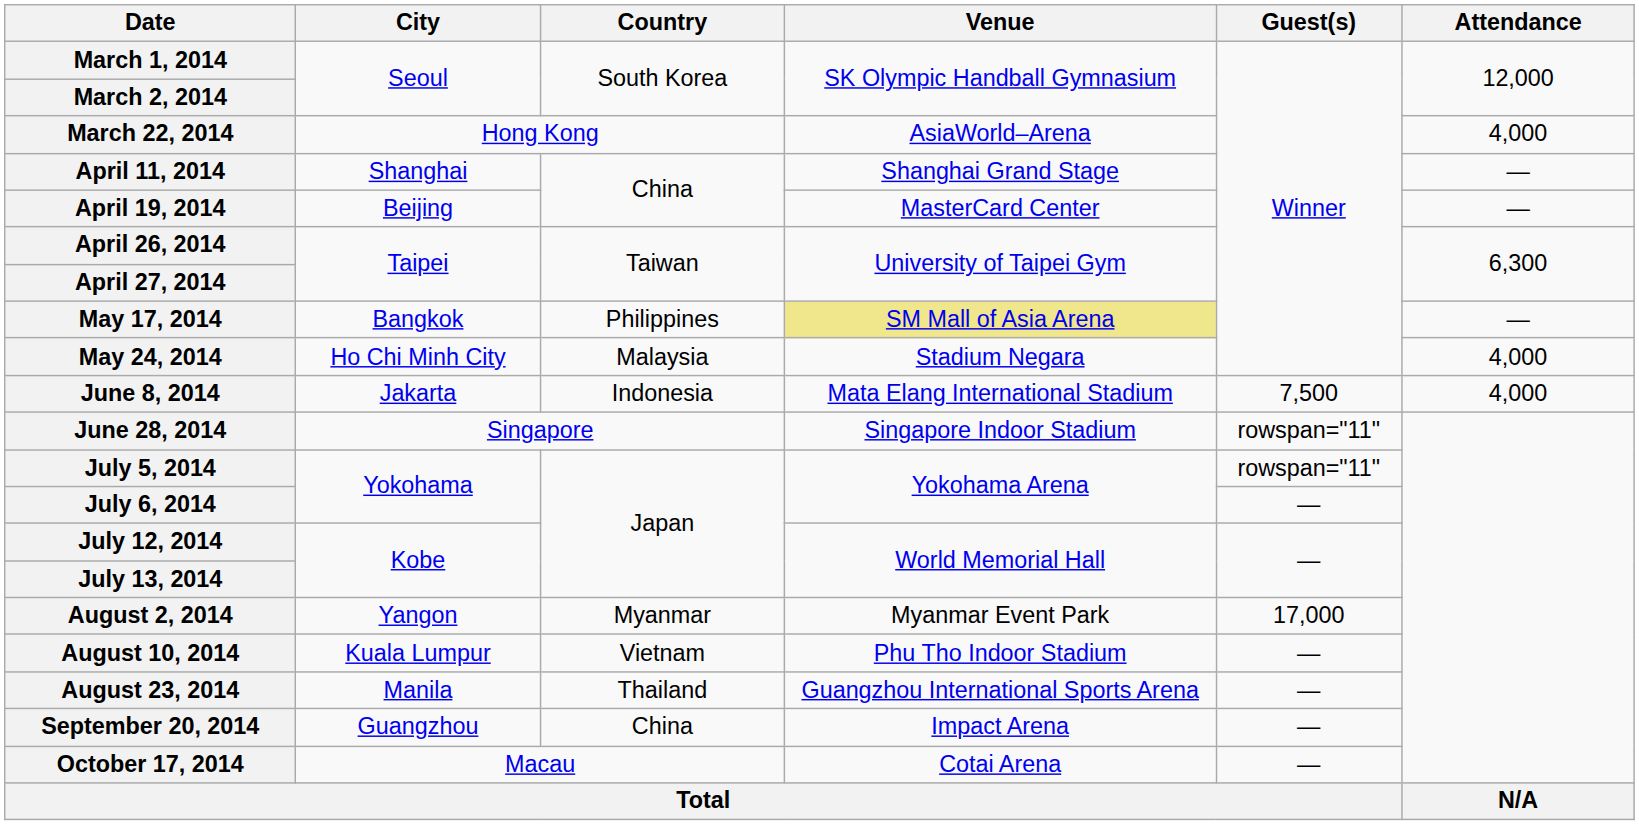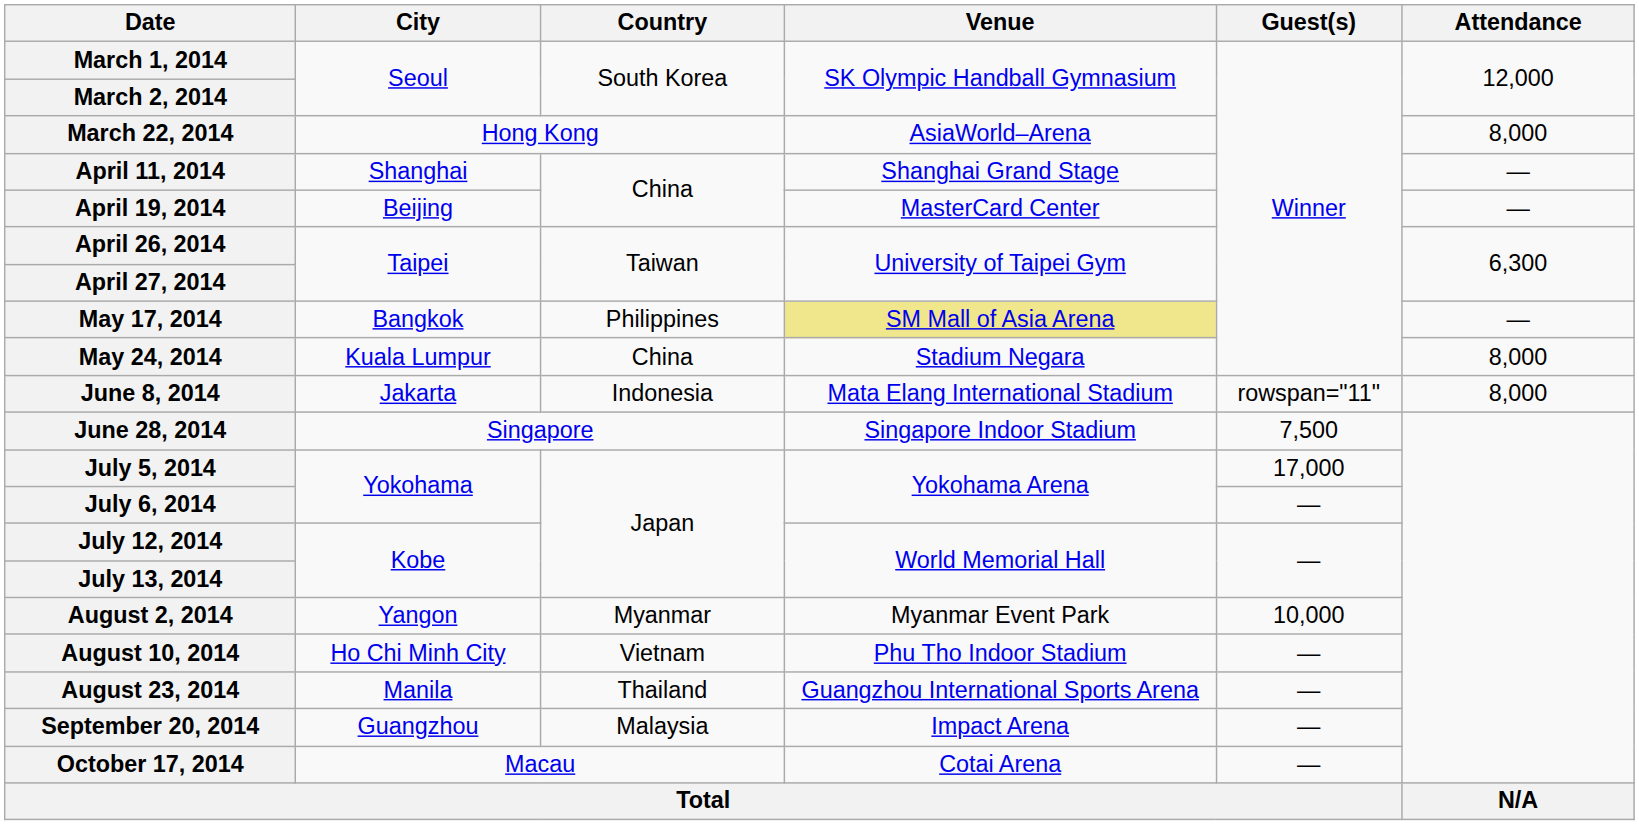(1518, 134) 4,000 -> (1518, 134) 8,000
(418, 356) Ho Chi Minh City -> (418, 356) Kuala Lumpur
(662, 356) Malaysia -> (662, 356) China
(1518, 356) 4,000 -> (1518, 356) 8,000
(1309, 393) 7,500 -> (1309, 393) rowspan="11"
(1518, 393) 4,000 -> (1518, 393) 8,000
(1309, 430) rowspan="11" -> (1309, 430) 7,500
(1309, 467) rowspan="11" -> (1309, 467) 17,000
(1309, 615) 17,000 -> (1309, 615) 10,000
(418, 652) Kuala Lumpur -> (418, 652) Ho Chi Minh City
(662, 726) China -> (662, 726) Malaysia
